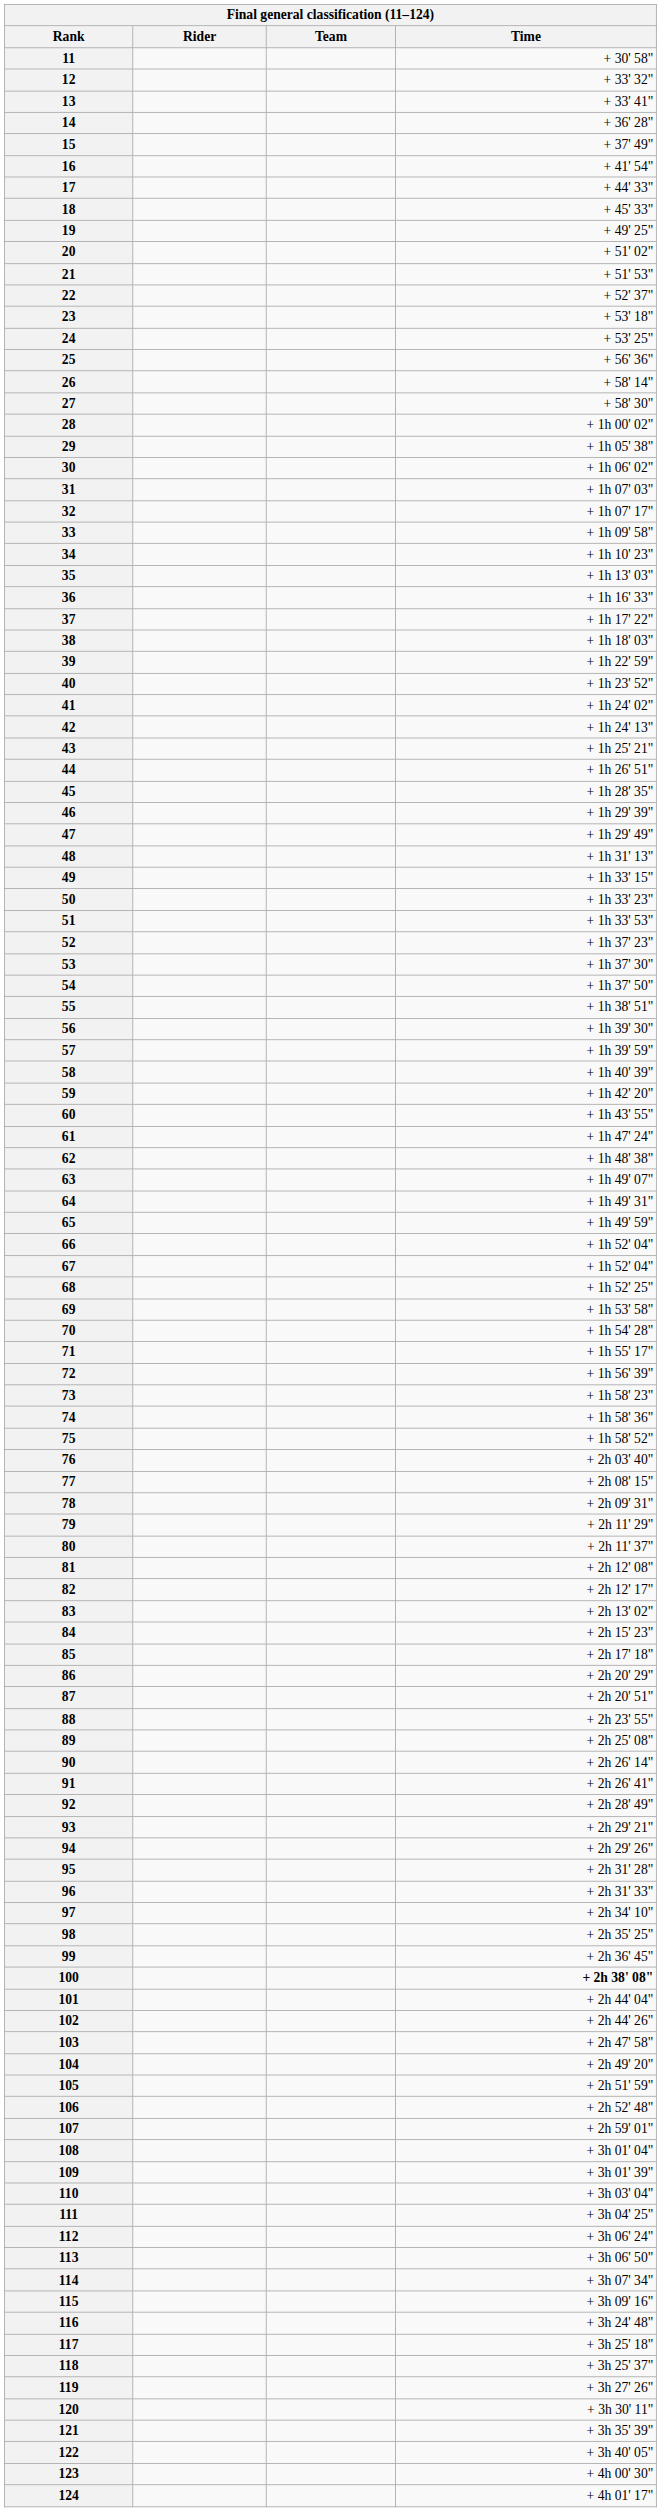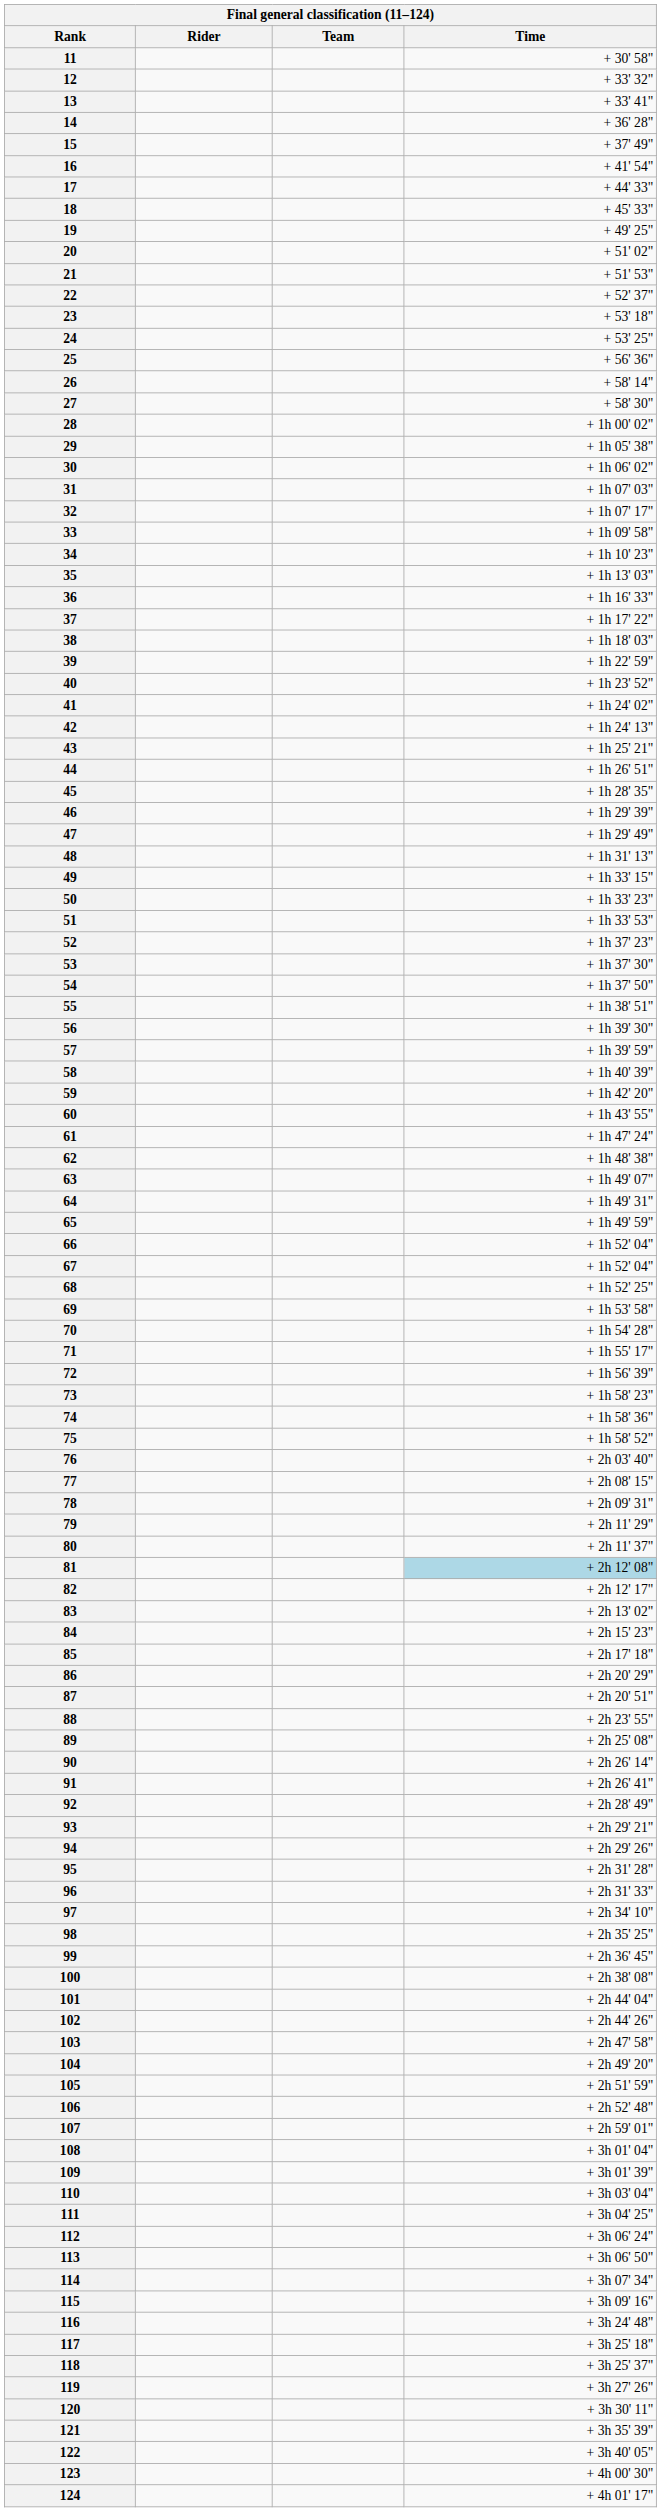(620, 1568) no background -> (620, 1568) lightblue background
(618, 1978) bold -> (620, 1978) normal
